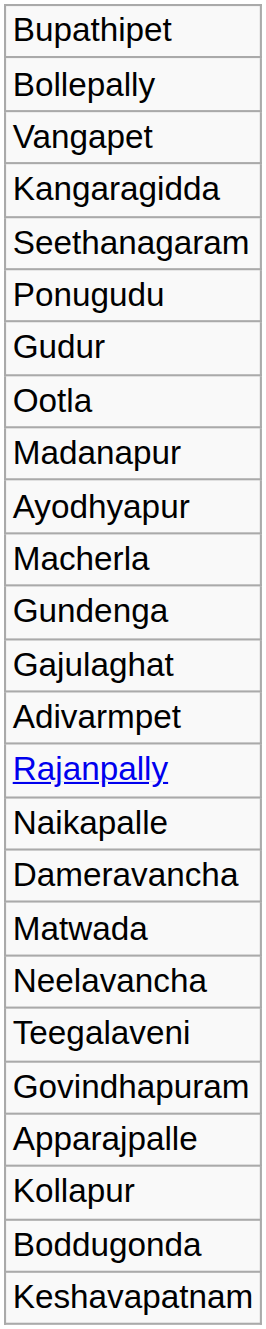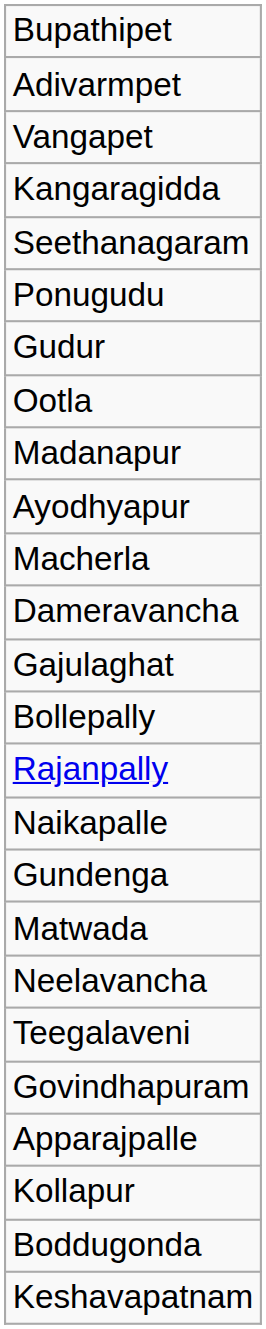(84, 83) Bollepally -> (97, 83) Adivarmpet
(90, 611) Gundenga -> (126, 611) Dameravancha
(97, 717) Adivarmpet -> (84, 717) Bollepally
(126, 875) Dameravancha -> (90, 875) Gundenga
